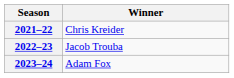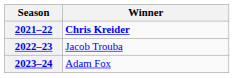(95, 30) normal -> (98, 30) bold
